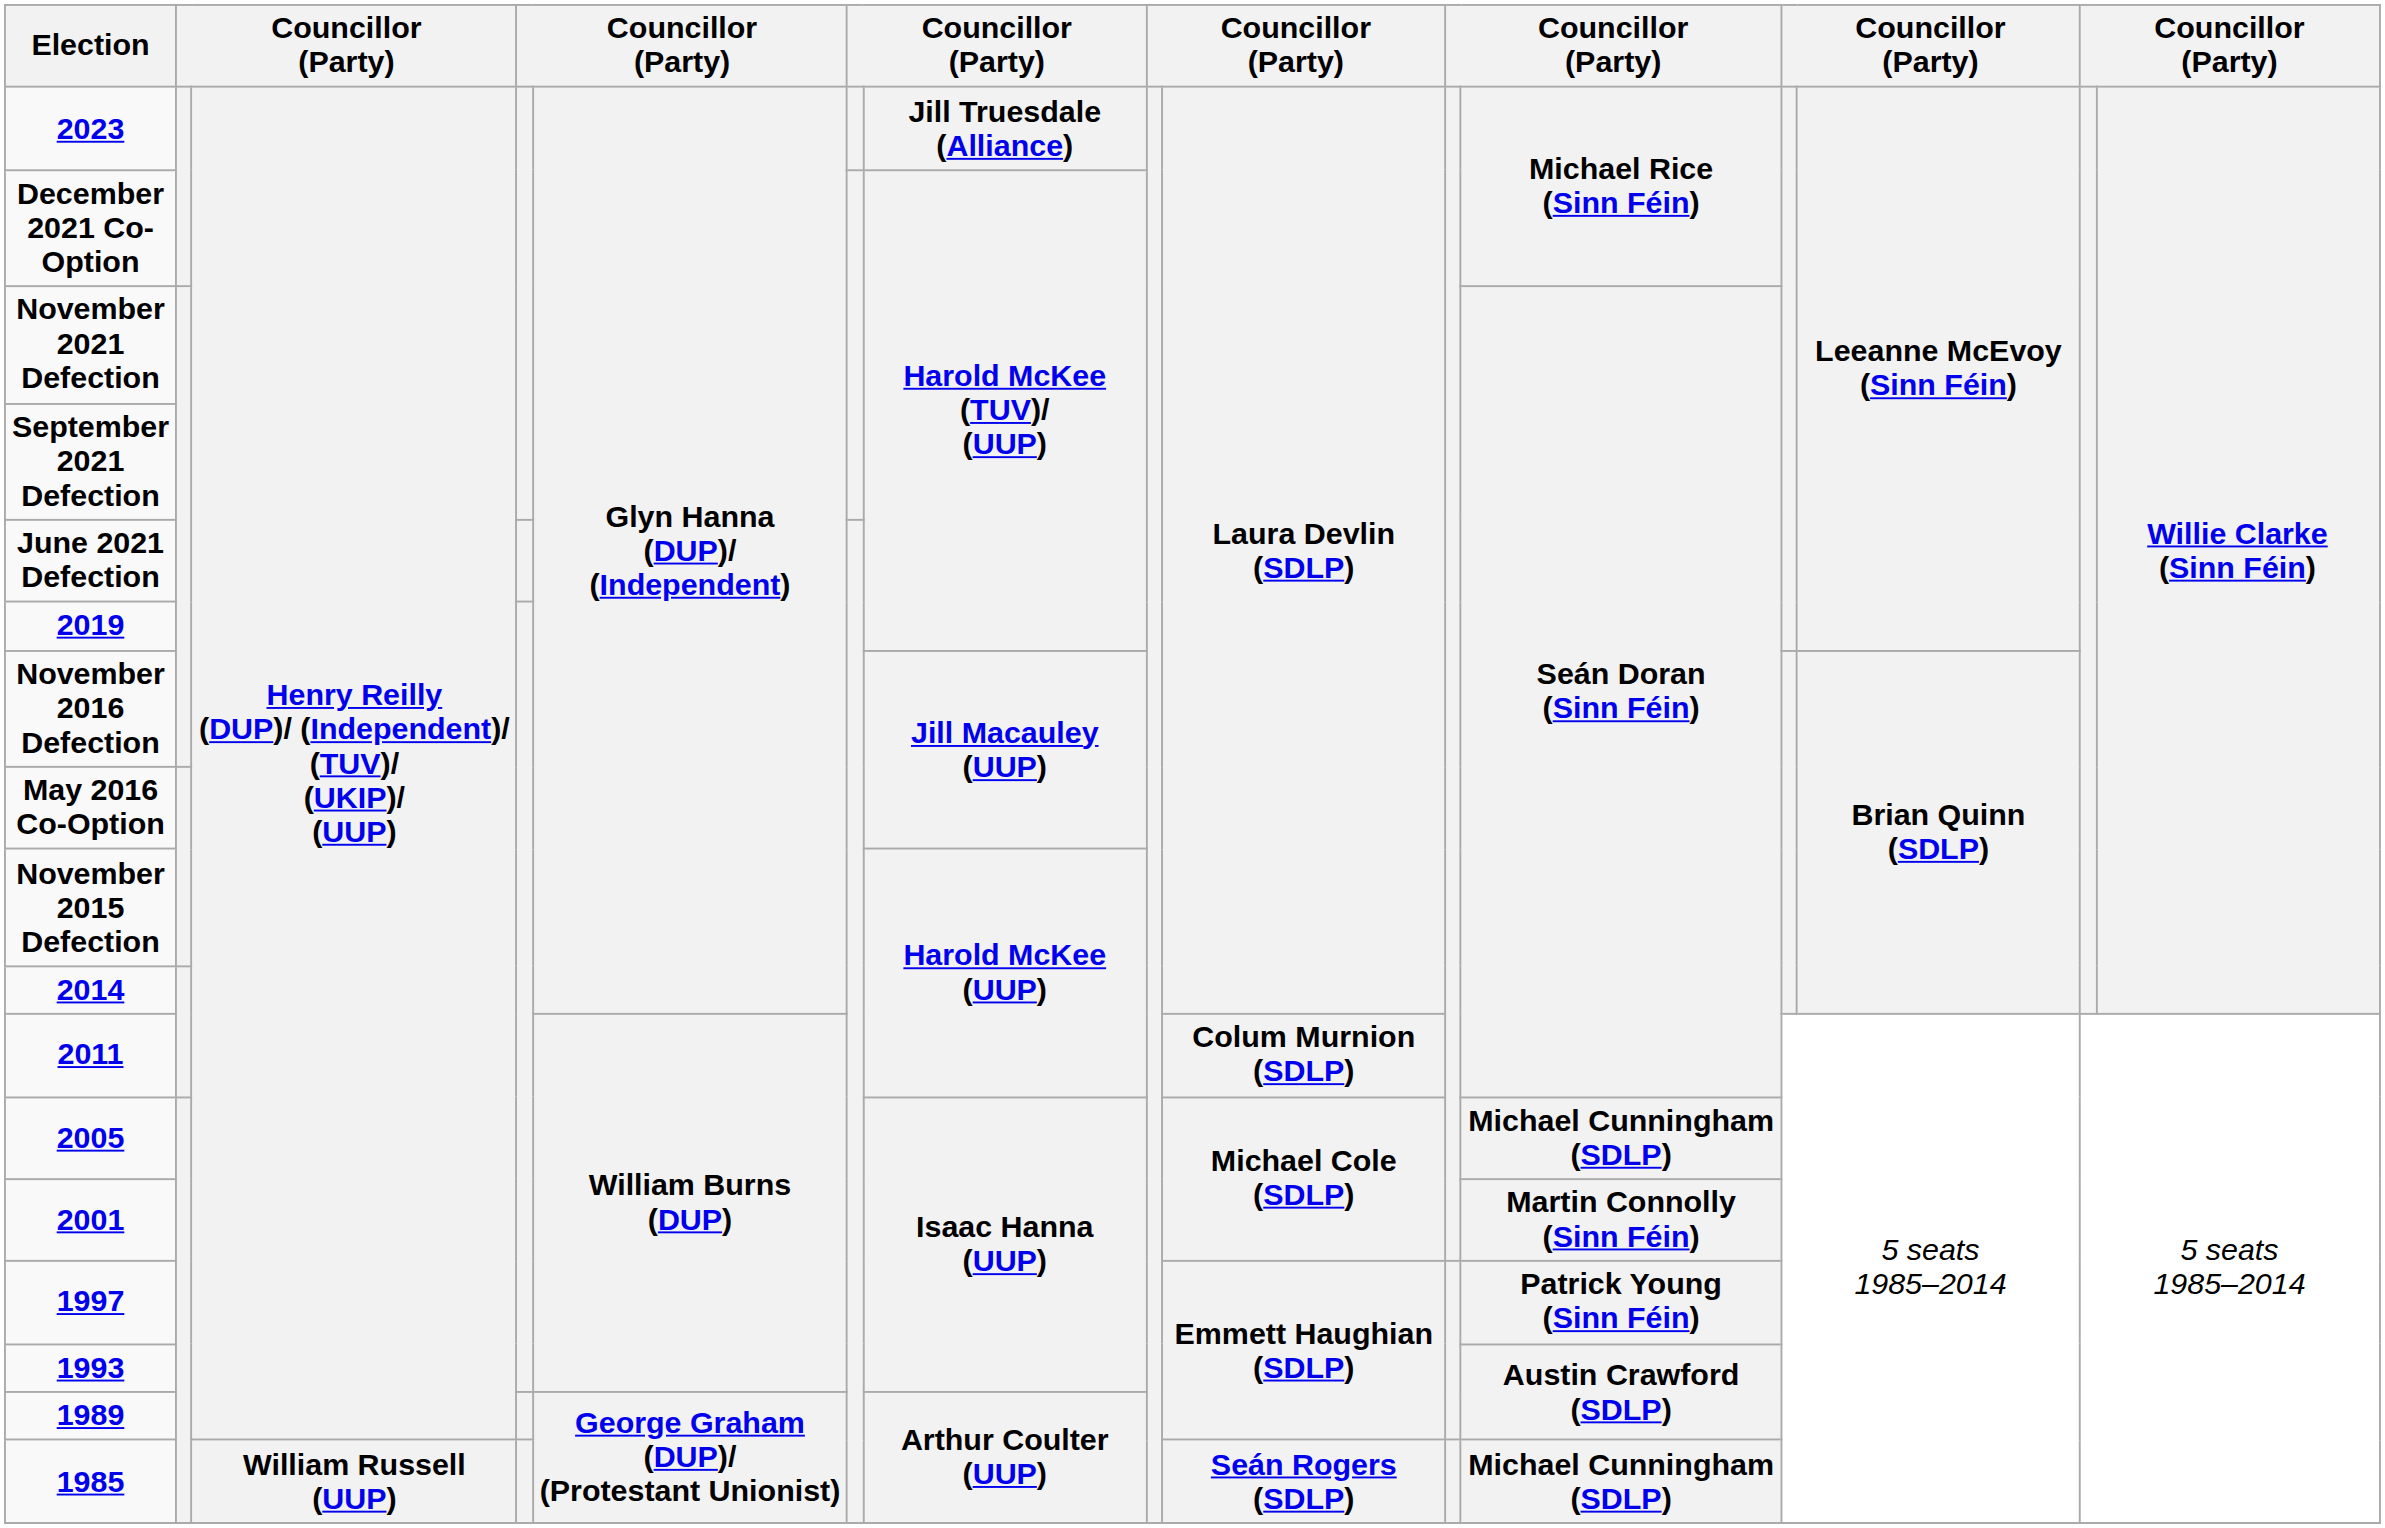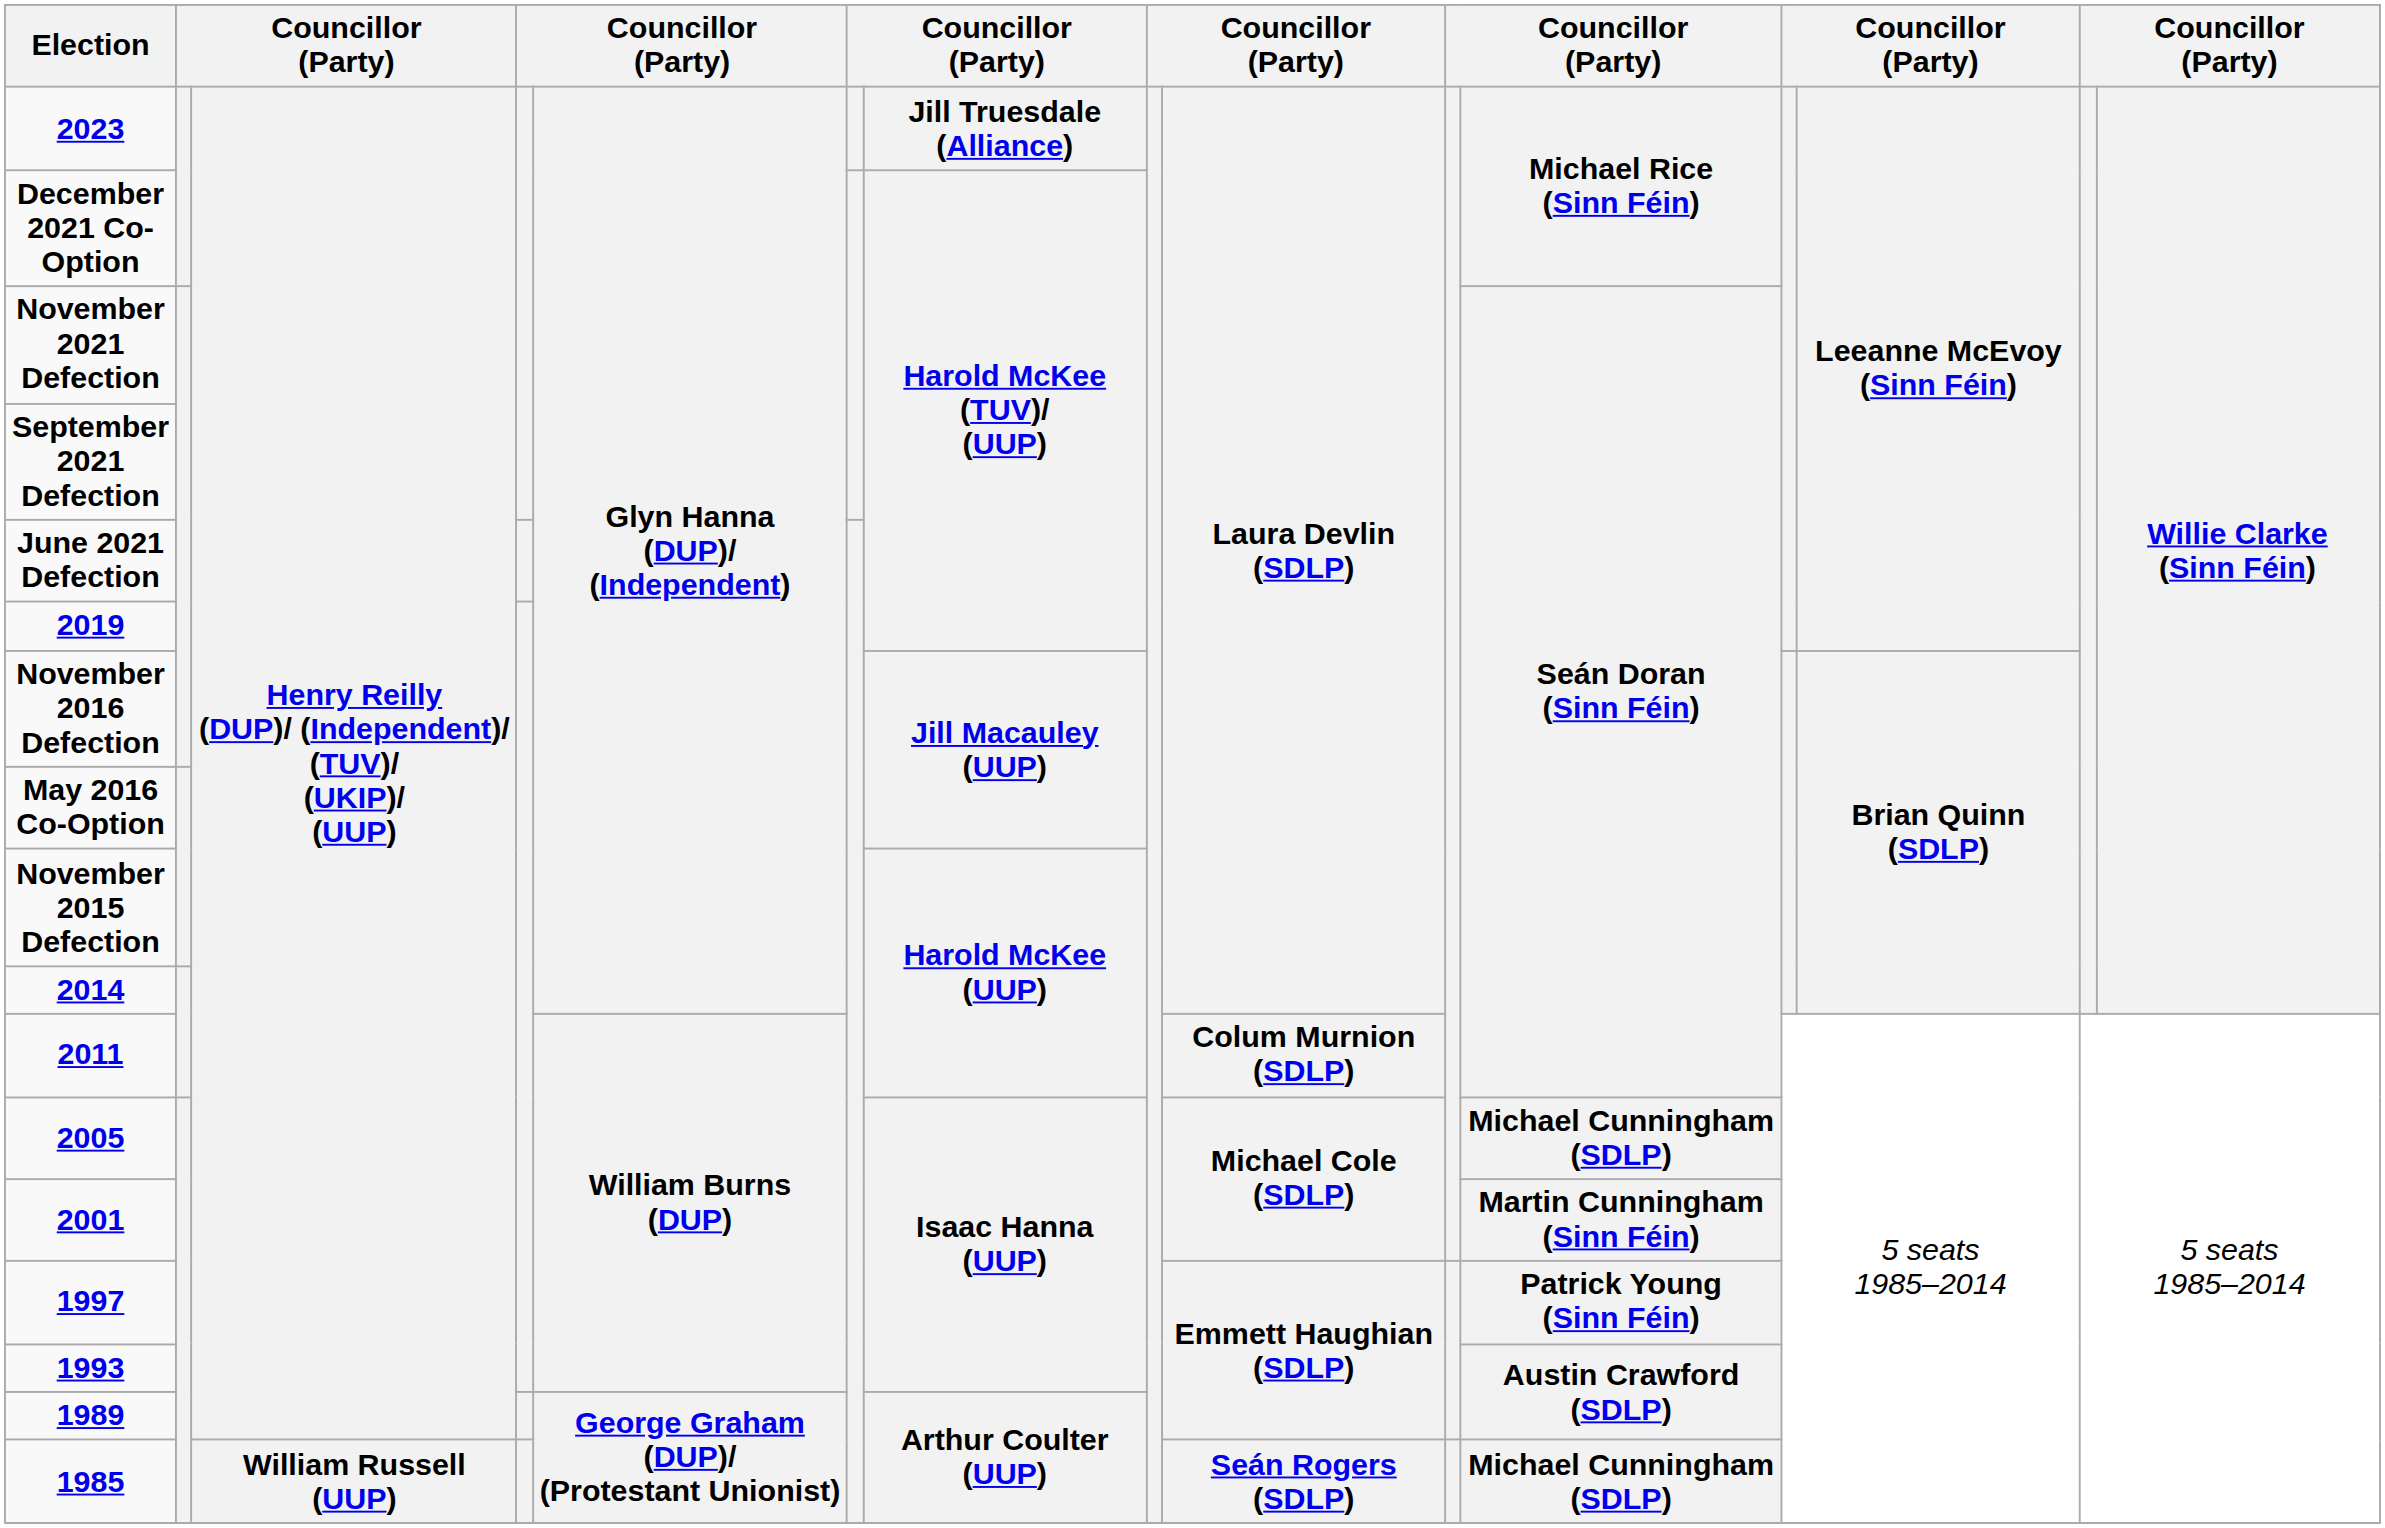(1621, 1219) Martin Connolly (Sinn Féin) -> (1621, 1219) Martin Cunningham (Sinn Féin)
